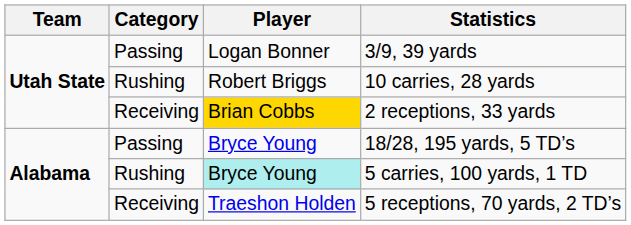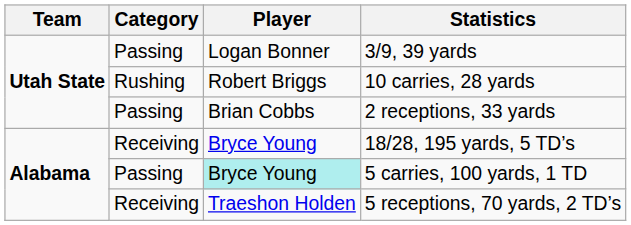(157, 112) Receiving -> (148, 112) Passing
(261, 112) gold background -> (261, 112) no background
(148, 143) Passing -> (157, 143) Receiving
(150, 173) Rushing -> (148, 173) Passing
